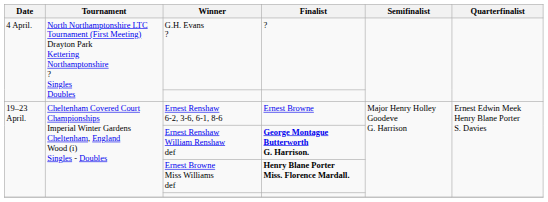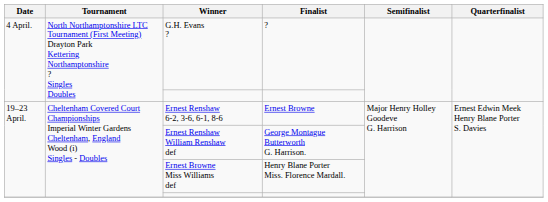(296, 142) bold -> (295, 142) normal
(307, 170) bold -> (305, 170) normal
